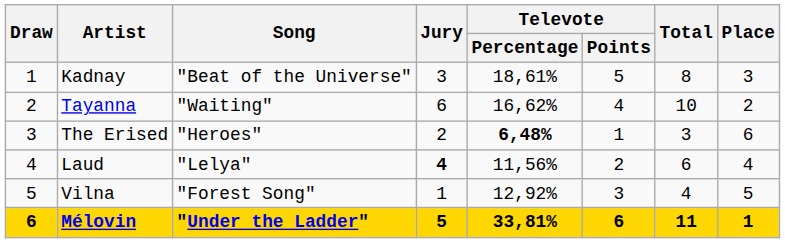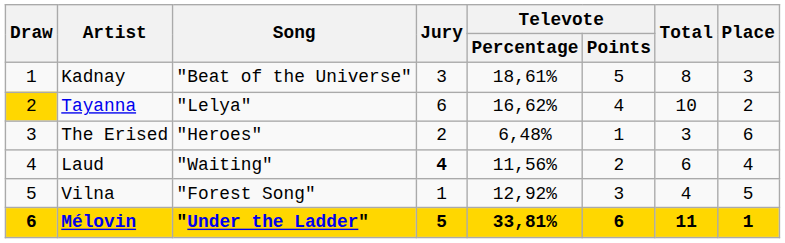(31, 106) no background -> (31, 106) gold background
(225, 106) "Waiting" -> (214, 106) "Lelya"
(525, 135) bold -> (525, 135) normal
(214, 164) "Lelya" -> (225, 164) "Waiting"
